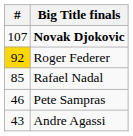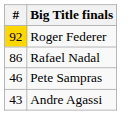- row: (79, 36)
(17, 78) 85 -> (16, 57) 86
